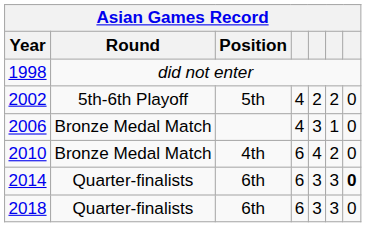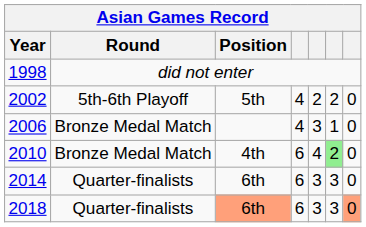(334, 153) no background -> (334, 153) lightgreen background
(352, 180) bold -> (352, 180) normal
(253, 208) no background -> (253, 208) lightsalmon background
(352, 208) no background -> (352, 208) lightsalmon background
